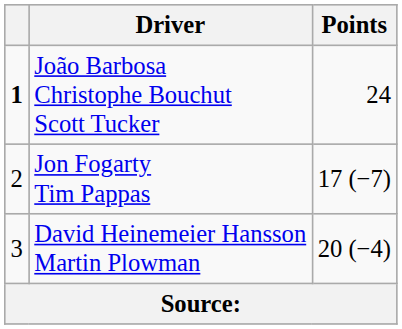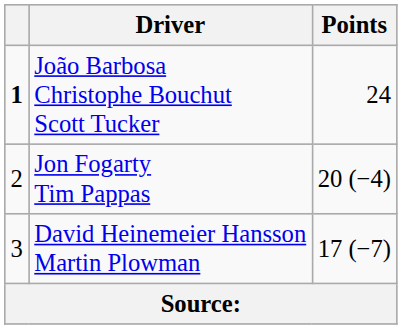(354, 179) 17 (−7) -> (354, 179) 20 (−4)
(354, 248) 20 (−4) -> (354, 248) 17 (−7)
